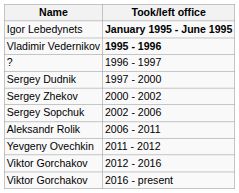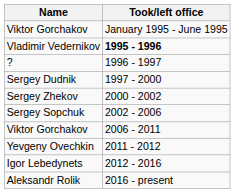(45, 29) Igor Lebedynets -> (47, 29) Viktor Gorchakov
(169, 29) bold -> (166, 29) normal
(43, 130) Aleksandr Rolik -> (47, 130) Viktor Gorchakov
(47, 163) Viktor Gorchakov -> (45, 163) Igor Lebedynets
(47, 180) Viktor Gorchakov -> (43, 180) Aleksandr Rolik
